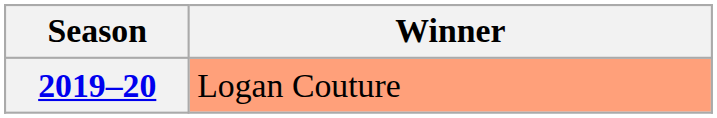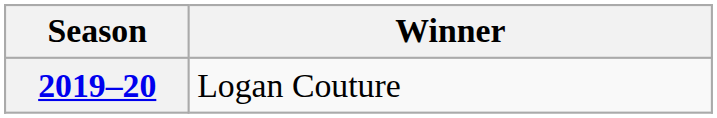(299, 84) lightsalmon background -> (299, 84) no background
